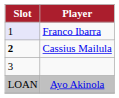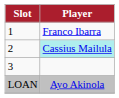(10, 31) lavender background -> (10, 31) no background
(10, 49) bold -> (10, 49) normal
(77, 49) no background -> (77, 49) paleturquoise background
